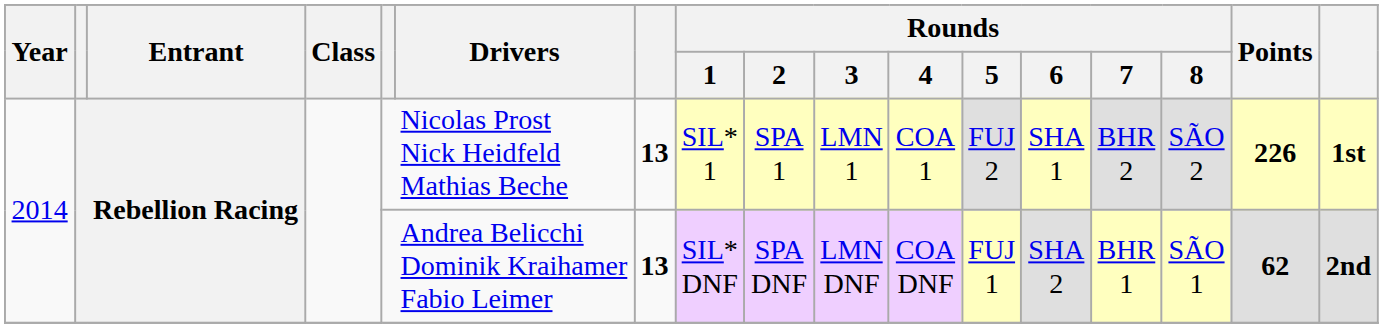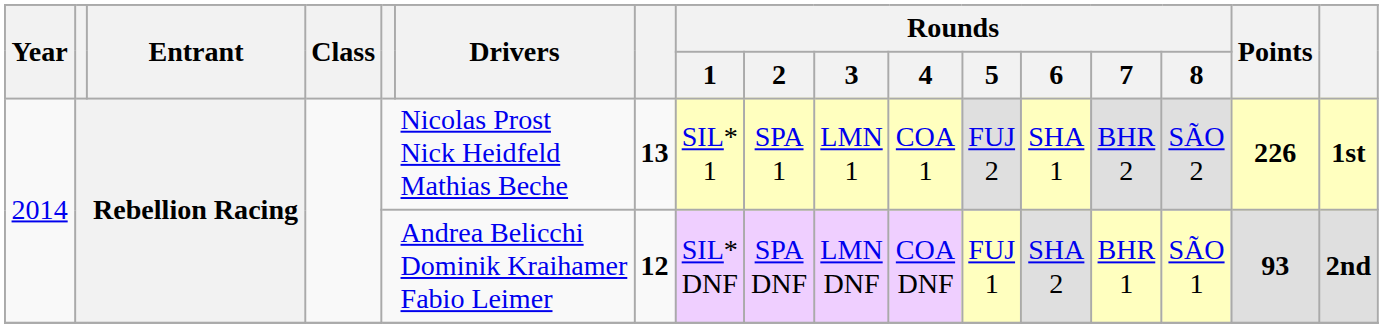(654, 266) 13 -> (654, 266) 12
(1275, 266) 62 -> (1275, 266) 93
